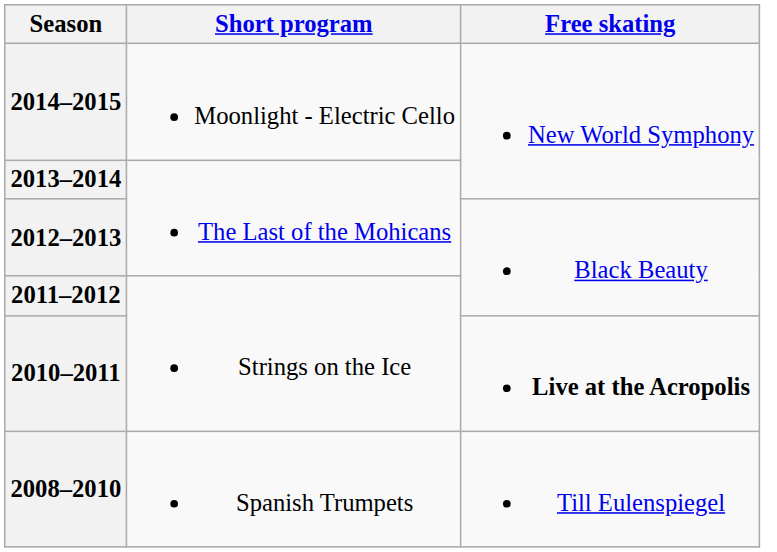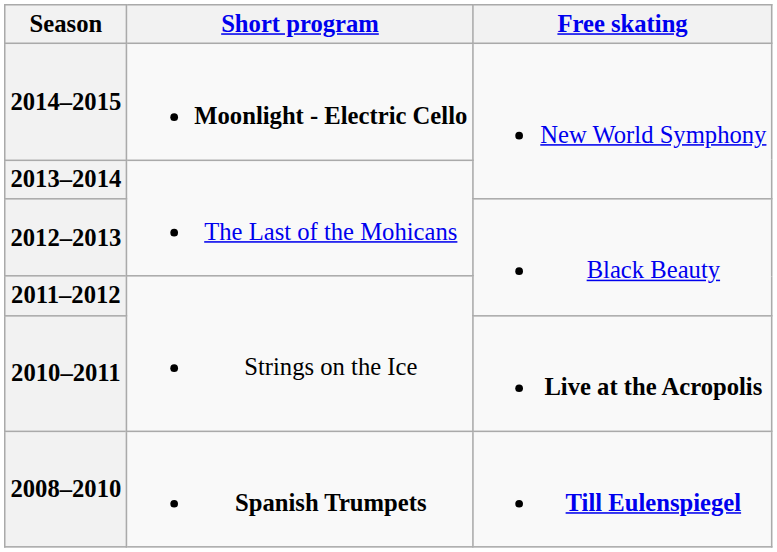(294, 116) normal -> (300, 116) bold
(294, 503) normal -> (300, 503) bold
(610, 503) normal -> (623, 503) bold
